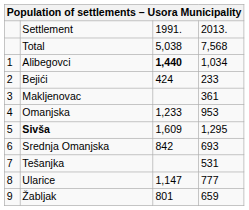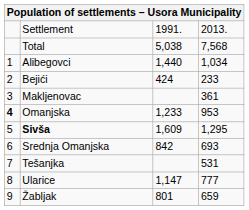(169, 63) bold -> (169, 63) normal
(10, 113) normal -> (10, 113) bold
